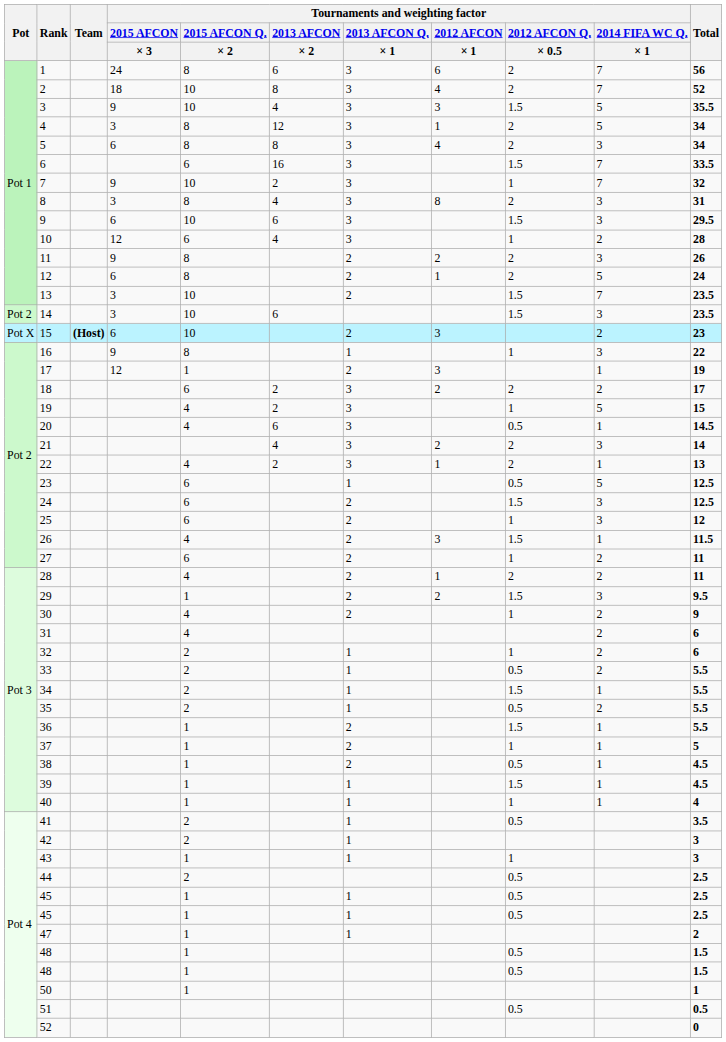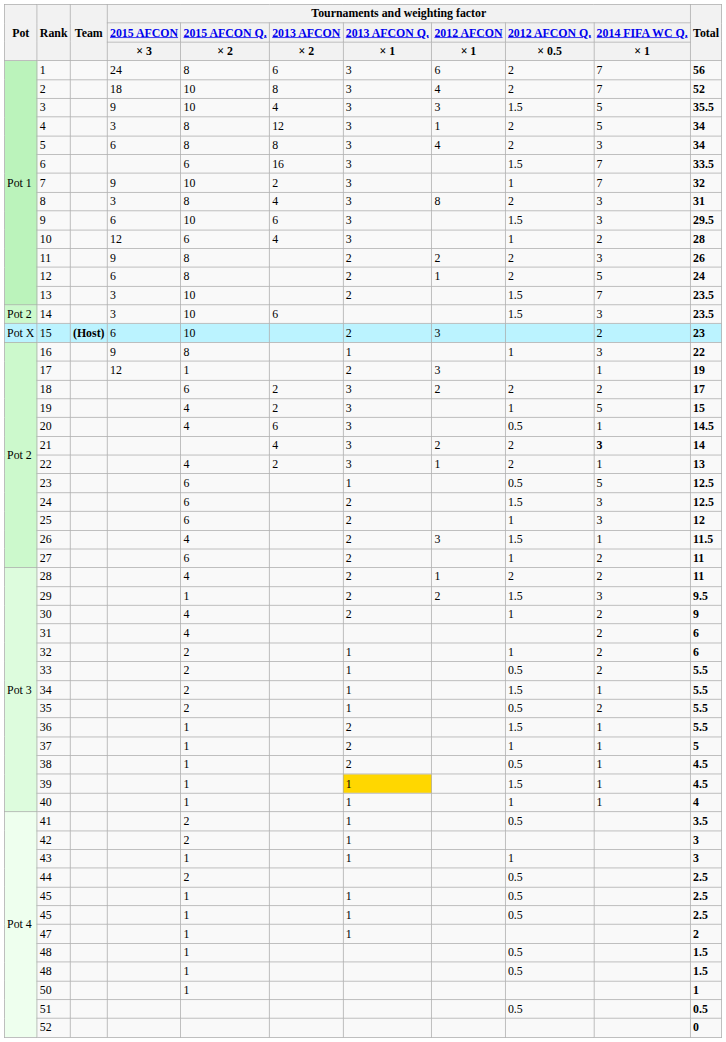(600, 445) normal -> (600, 445) bold
(349, 783) no background -> (349, 783) gold background
